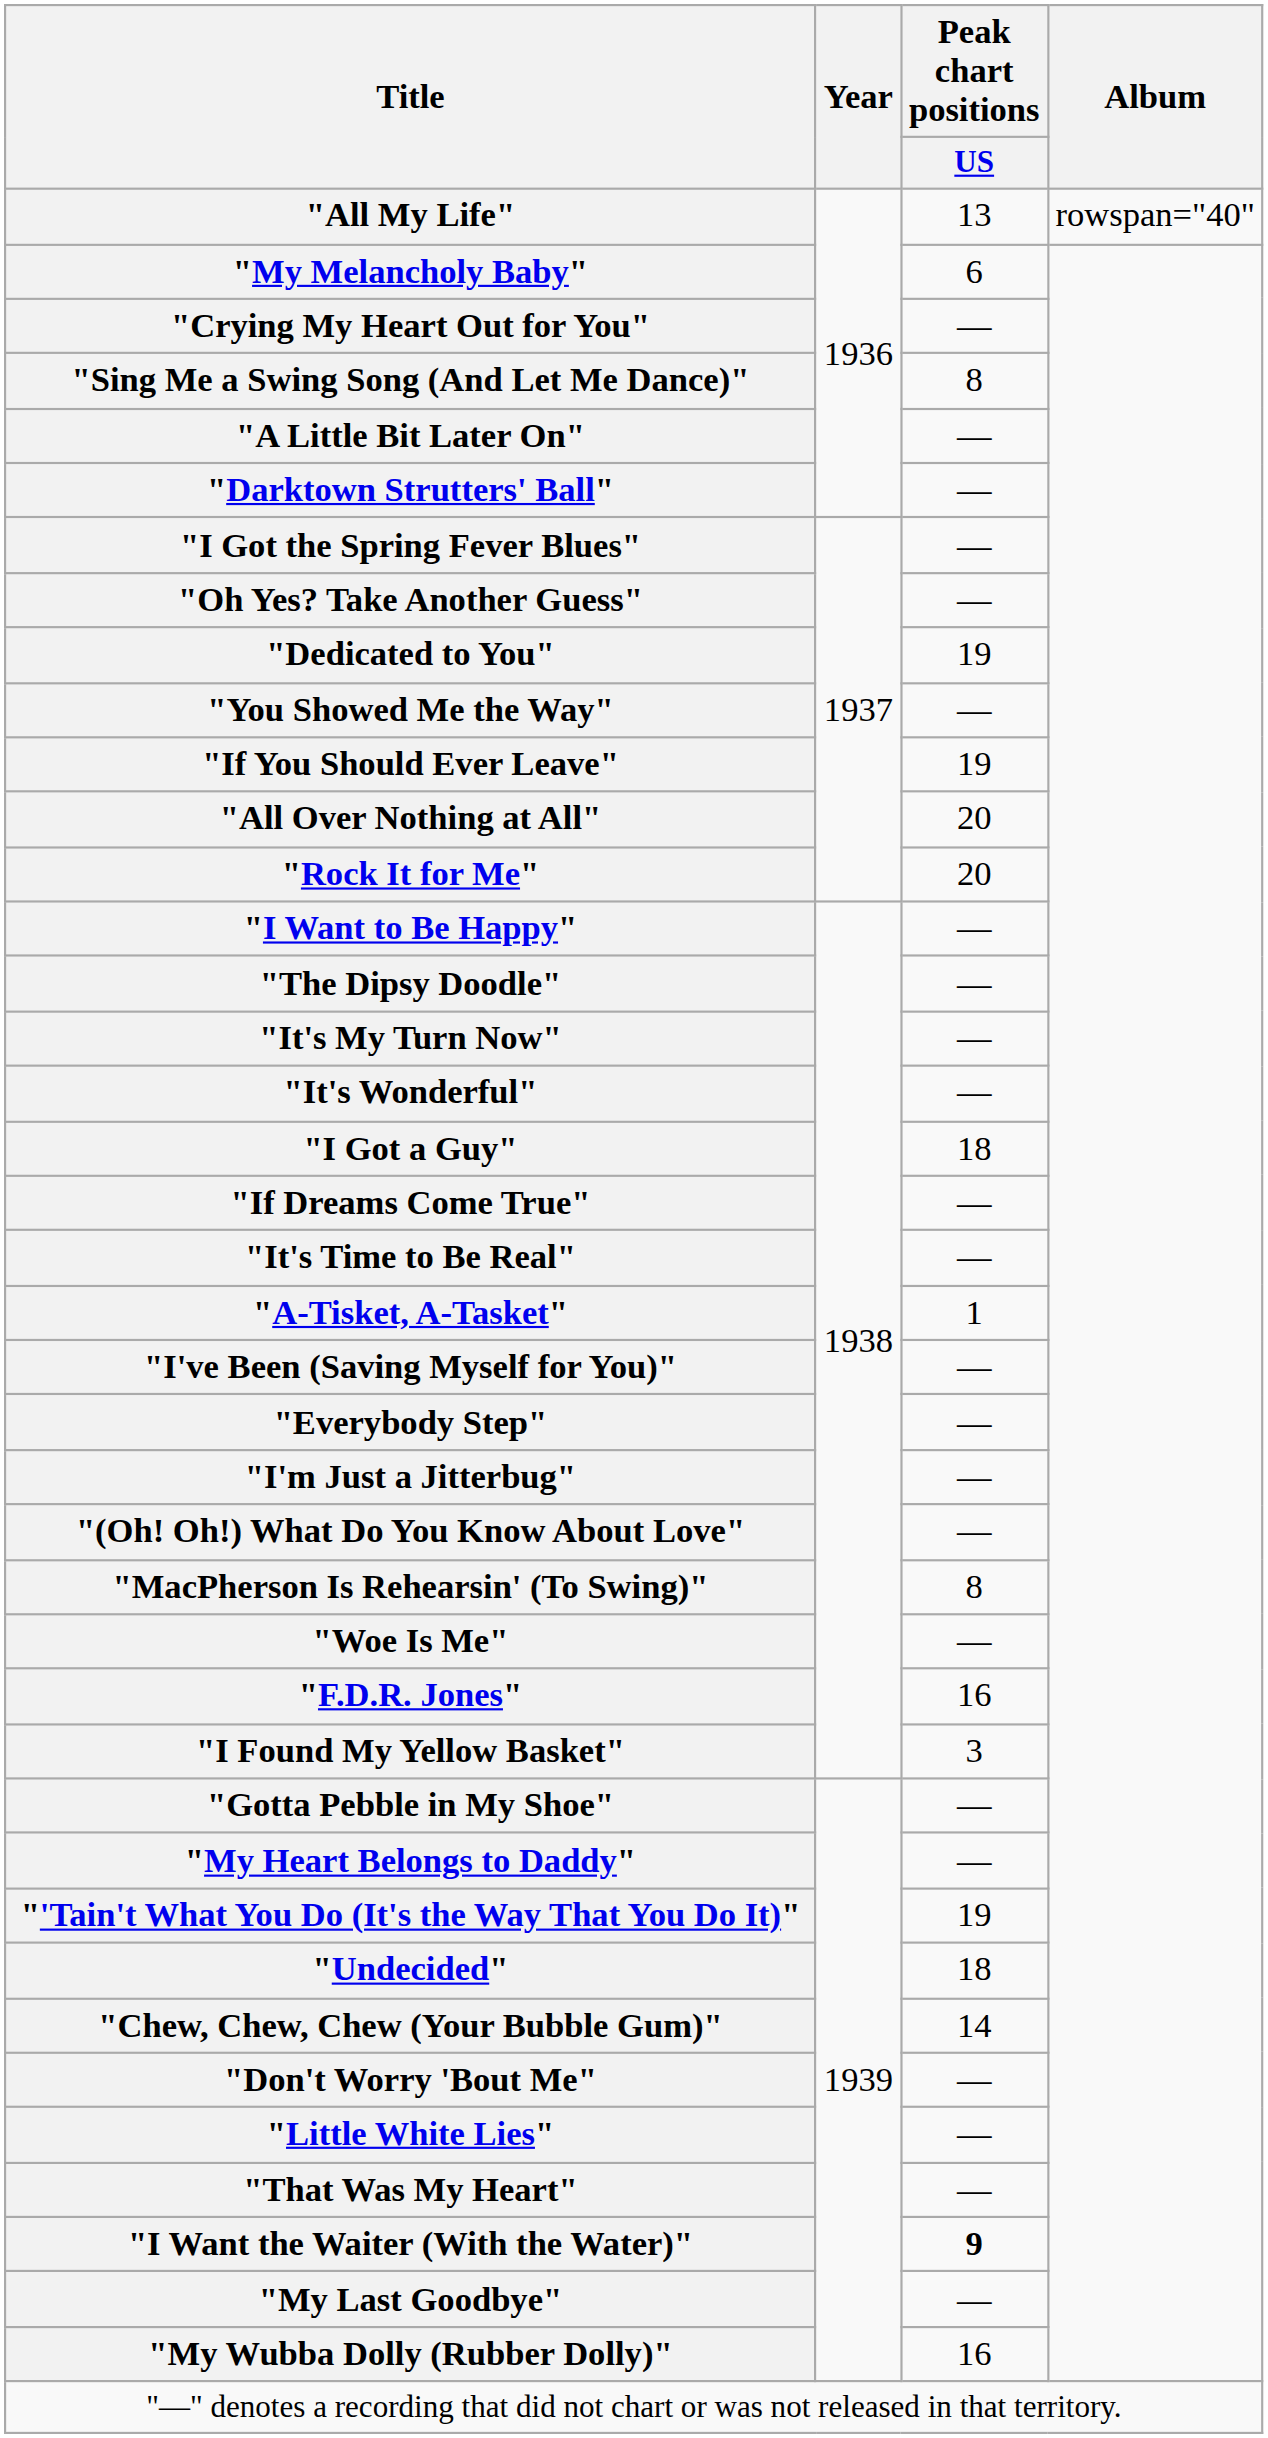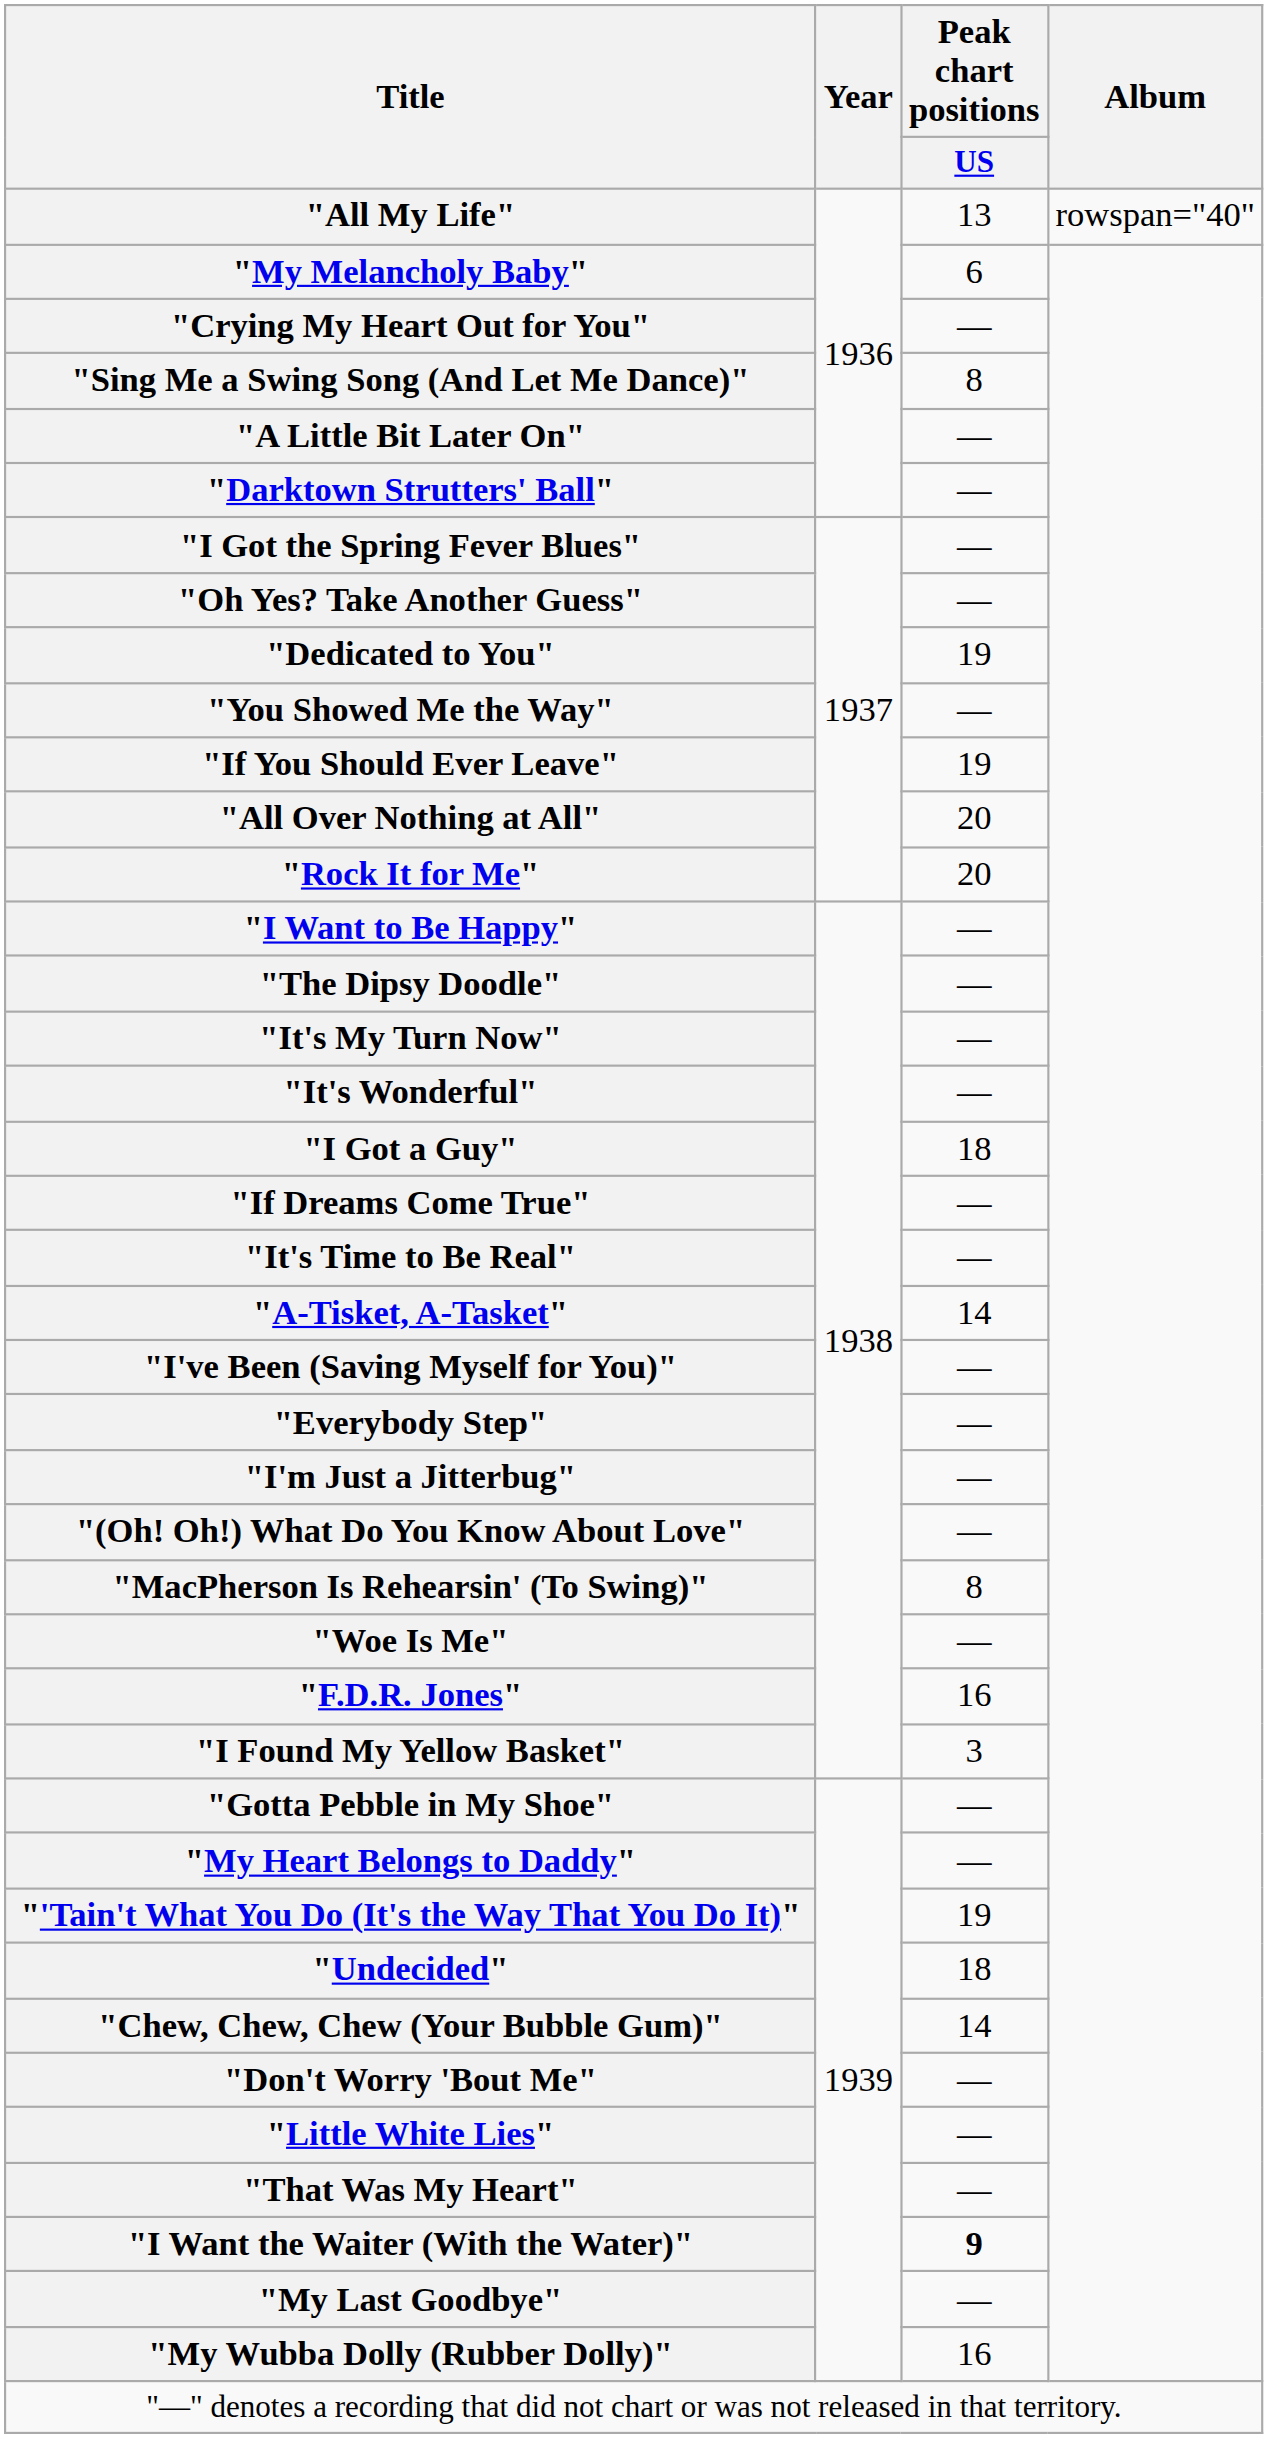(974, 1311) 1 -> (974, 1311) 14
